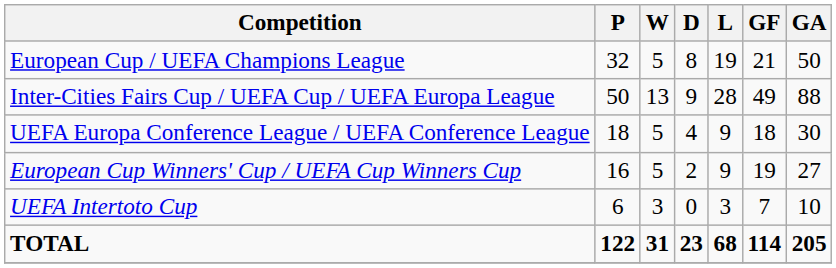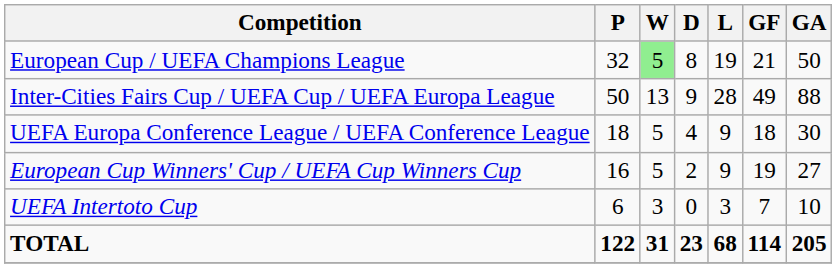(657, 59) no background -> (657, 59) lightgreen background
